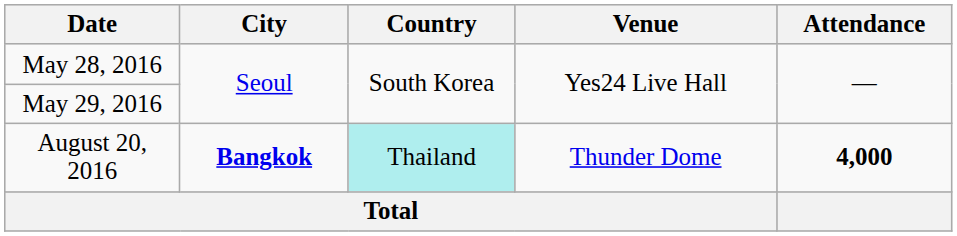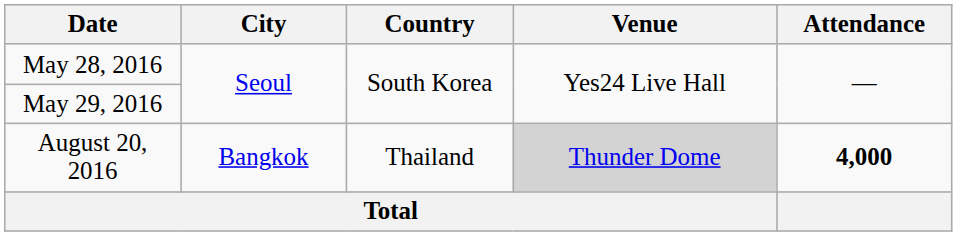(264, 157) bold -> (263, 157) normal
(432, 157) paleturquoise background -> (430, 157) no background
(646, 157) no background -> (645, 157) lightgrey background
